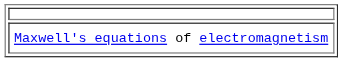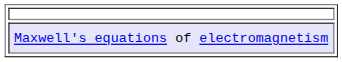(171, 39) no background -> (171, 39) lavender background
